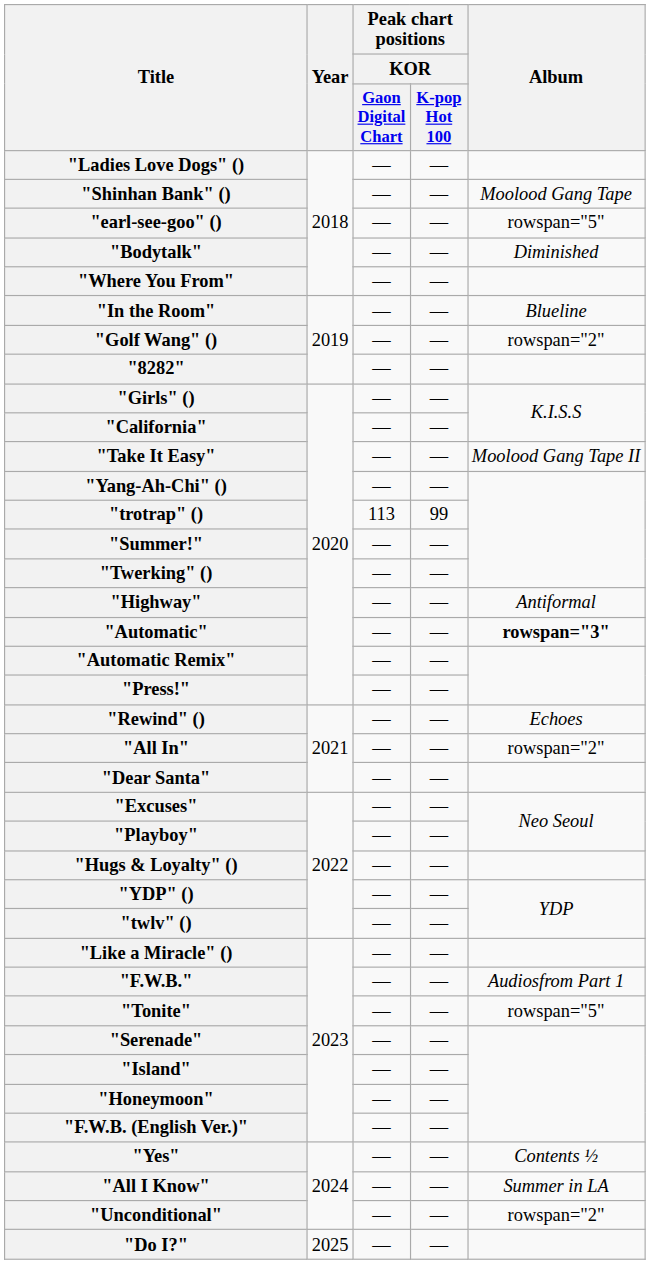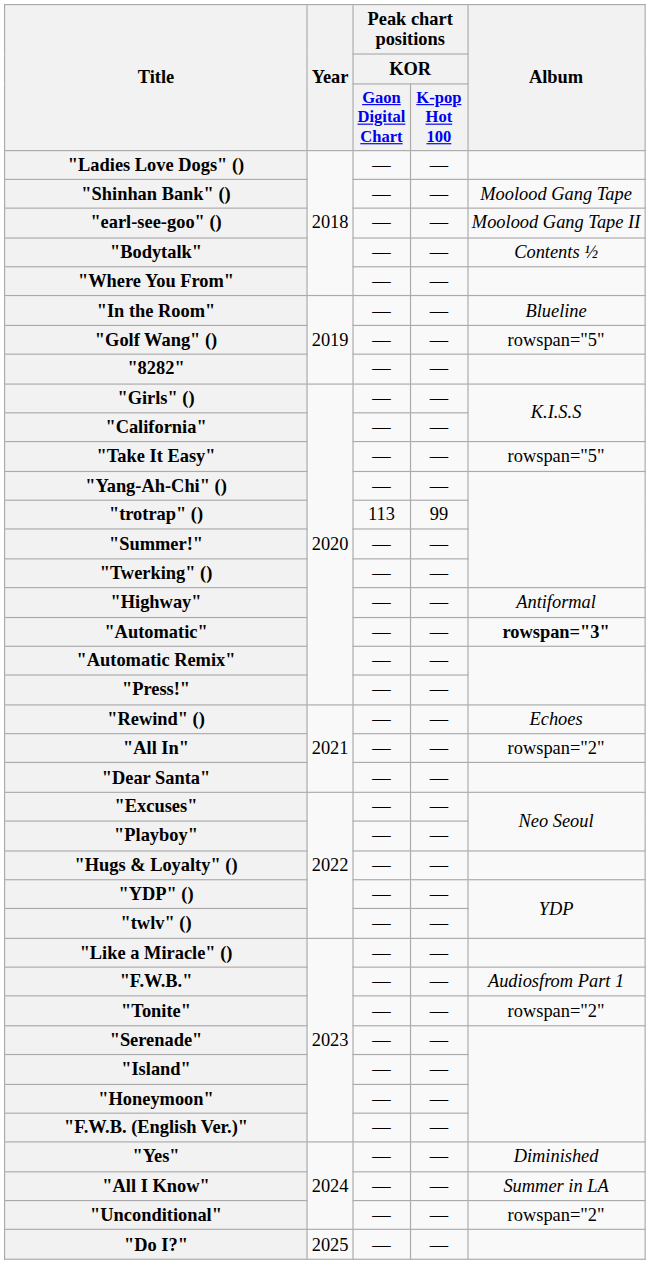(556, 222) rowspan="5" -> (556, 222) Moolood Gang Tape II
(556, 252) Diminished -> (556, 252) Contents ½
(556, 339) rowspan="2" -> (556, 339) rowspan="5"
(556, 456) Moolood Gang Tape II -> (556, 456) rowspan="5"
(556, 1010) rowspan="5" -> (556, 1010) rowspan="2"
(556, 1156) Contents ½ -> (556, 1156) Diminished
